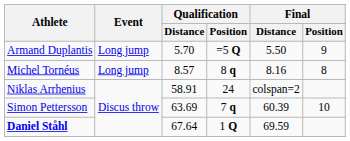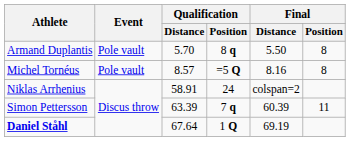(123, 51) Long jump -> (121, 51) Pole vault
(228, 51) =5 Q -> (228, 51) 8 q
(324, 51) 9 -> (324, 51) 8
(123, 70) Long jump -> (121, 70) Pole vault
(228, 70) 8 q -> (228, 70) =5 Q
(184, 108) 63.69 -> (184, 108) 63.39
(324, 108) 10 -> (324, 108) 11
(276, 127) 69.59 -> (276, 127) 69.19
